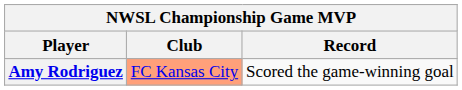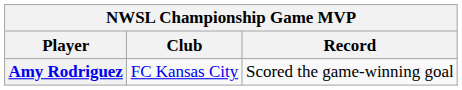(184, 71) lightsalmon background -> (184, 71) no background
